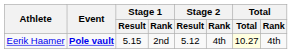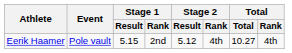(92, 41) bold -> (90, 41) normal
(247, 41) lightyellow background -> (243, 41) no background
